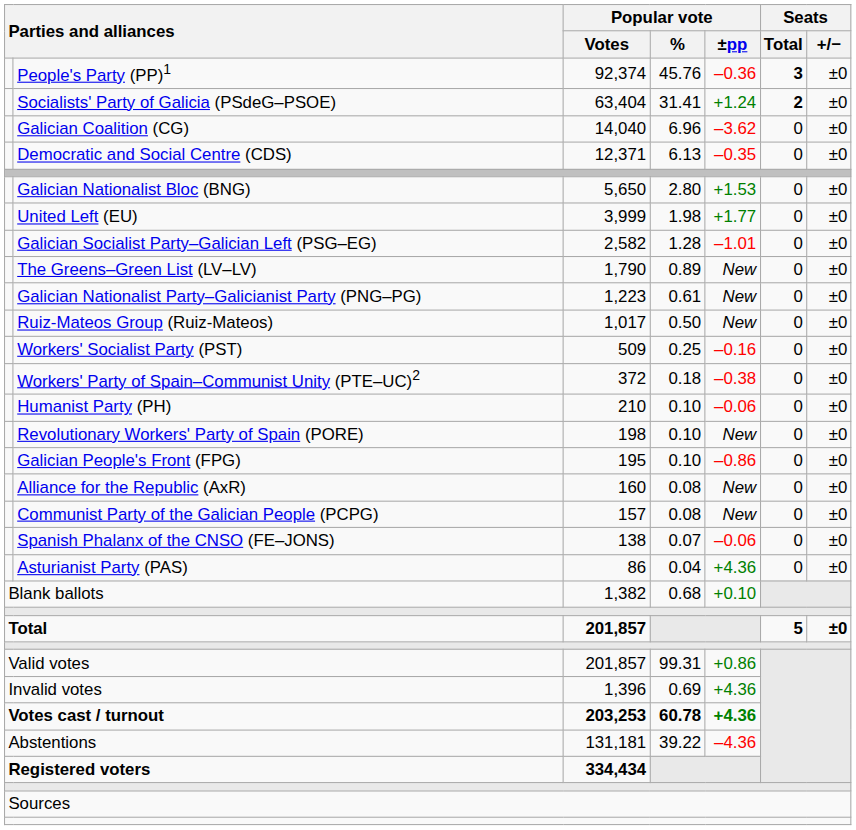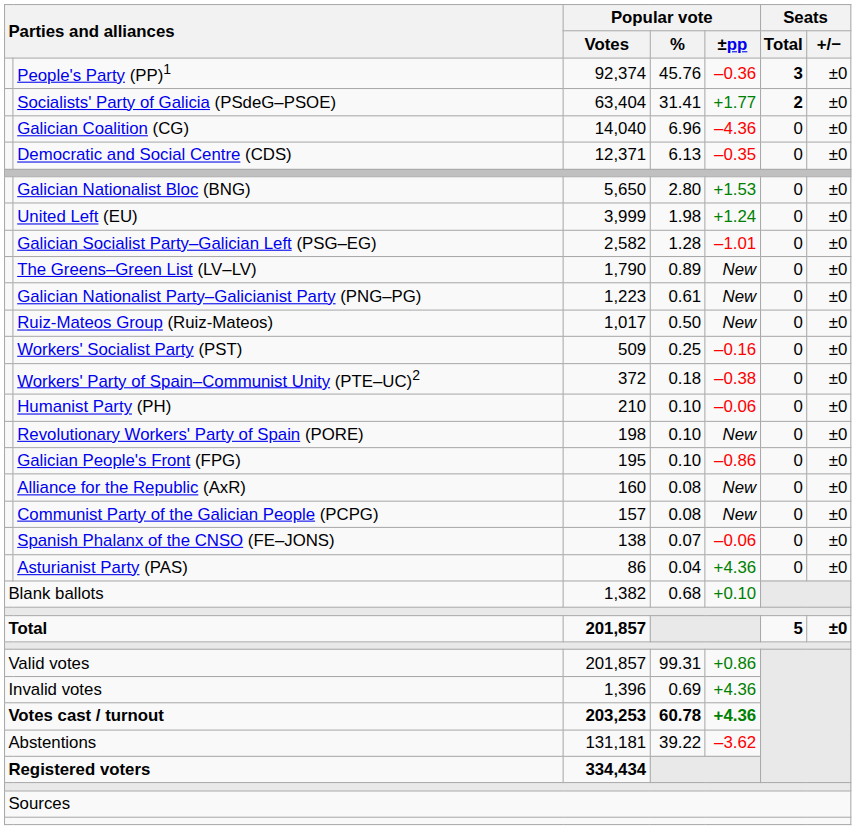(735, 102) +1.24 -> (735, 102) +1.77
(735, 128) –3.62 -> (735, 128) –4.36
(735, 216) +1.77 -> (735, 216) +1.24
(735, 742) –4.36 -> (735, 742) –3.62
